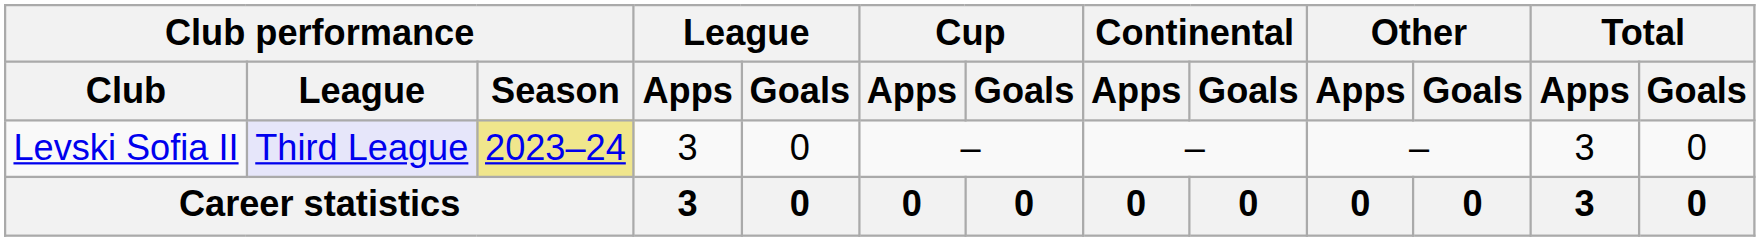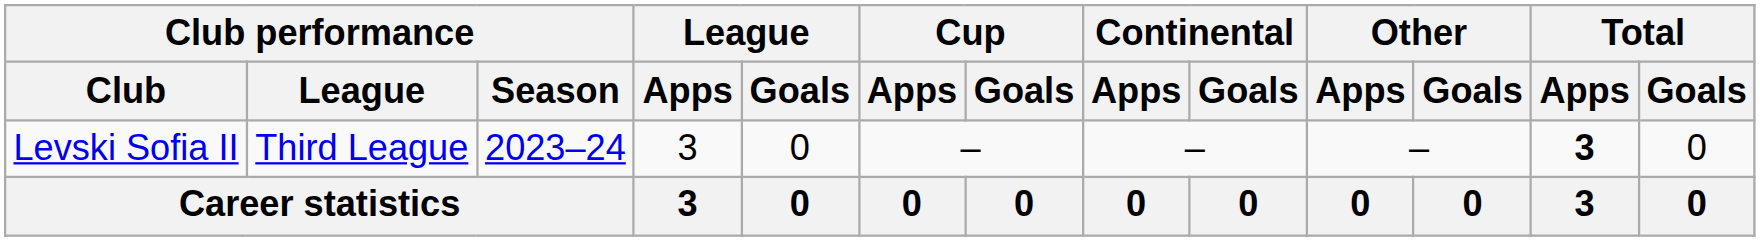(362, 147) lavender background -> (362, 147) no background
(555, 147) khaki background -> (555, 147) no background
(1585, 147) normal -> (1585, 147) bold
